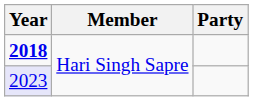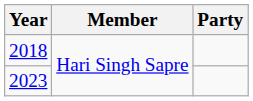(28, 50) bold -> (28, 50) normal
(28, 80) lavender background -> (28, 80) no background
